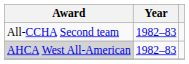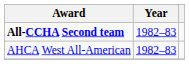(63, 31) normal -> (66, 31) bold
(69, 50) lightgrey background -> (69, 50) no background
